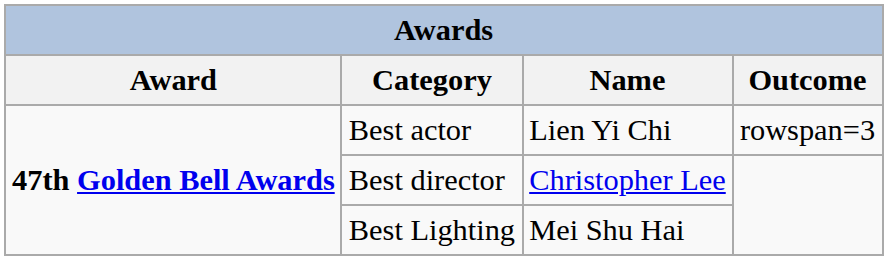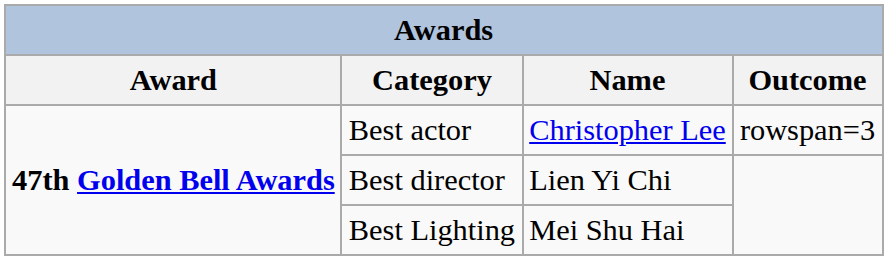(600, 130) Lien Yi Chi -> (627, 130) Christopher Lee
(627, 180) Christopher Lee -> (600, 180) Lien Yi Chi
